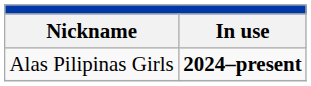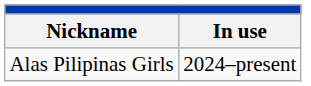(243, 64) bold -> (240, 64) normal
